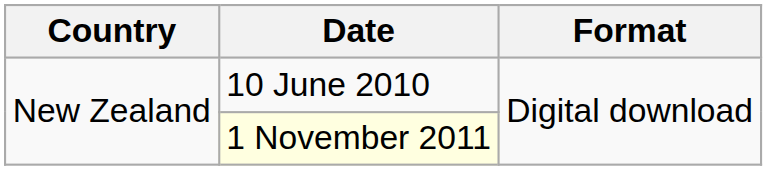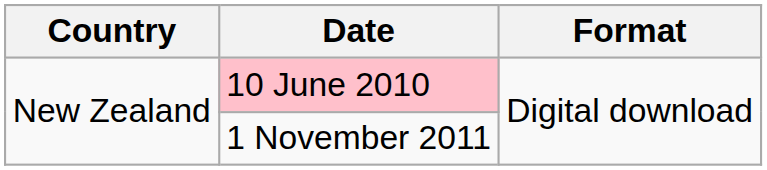(328, 84) no background -> (328, 84) pink background
(359, 137) lightyellow background -> (359, 137) no background
